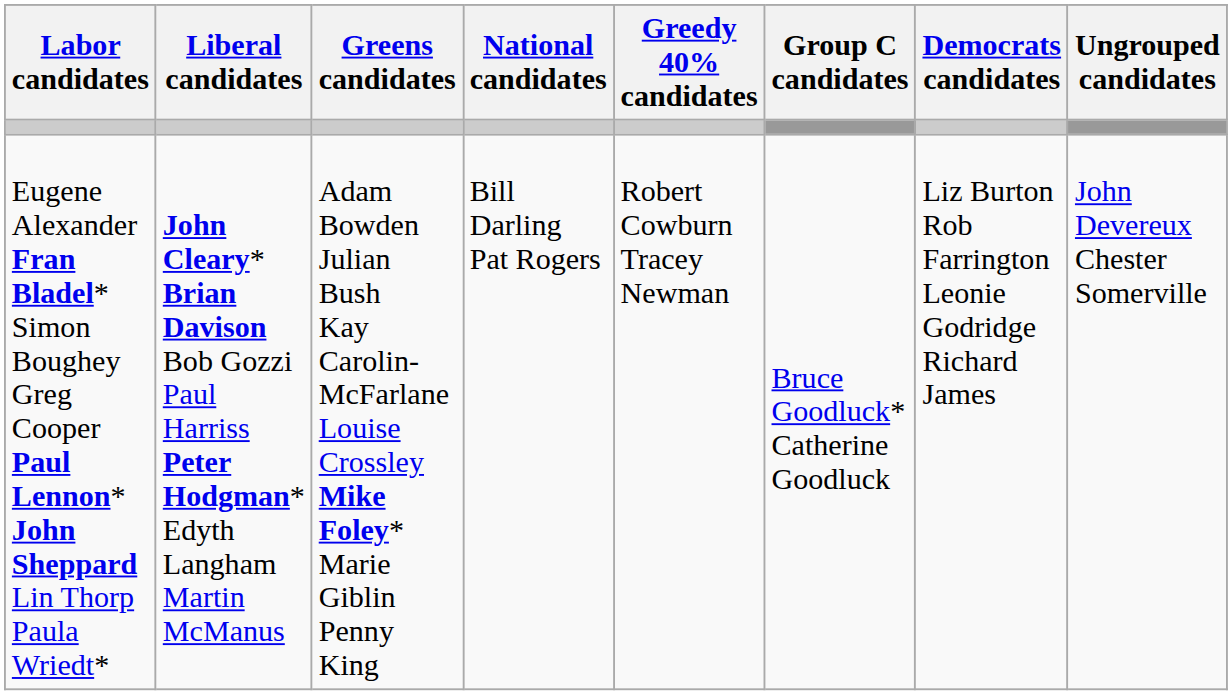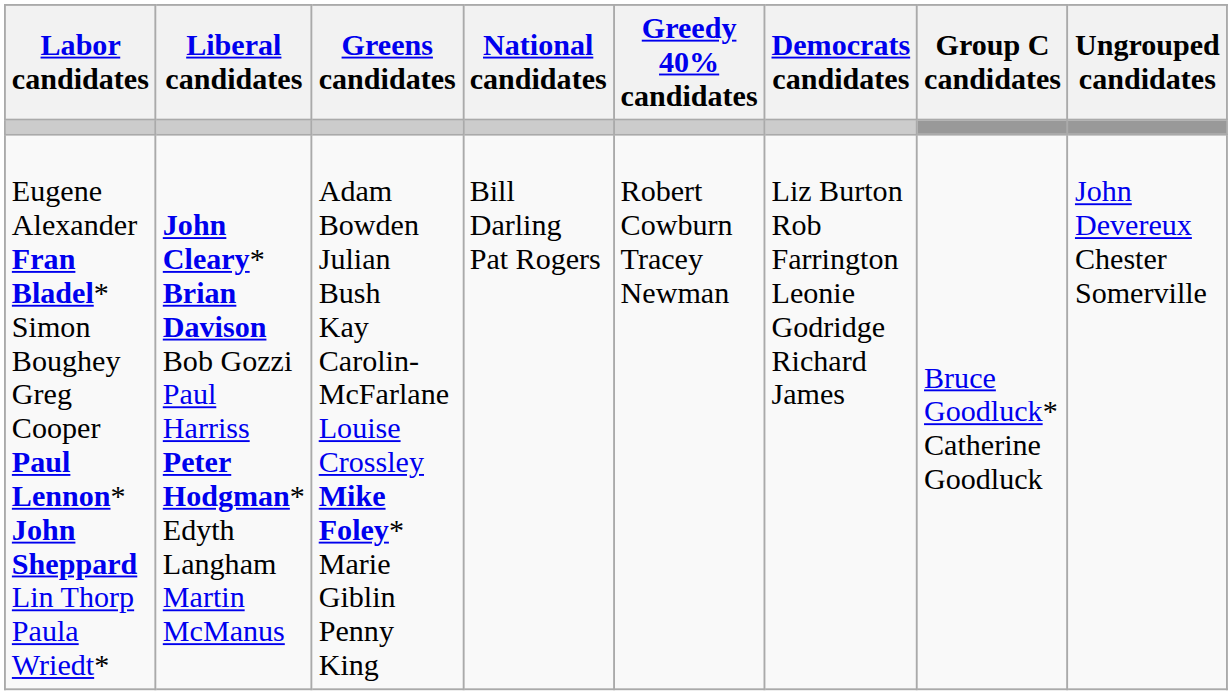columns swapped: (992, 62) <-> (840, 62)
